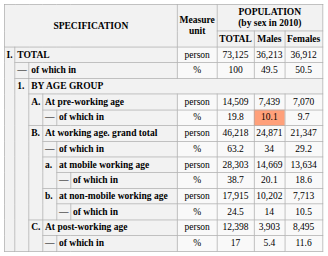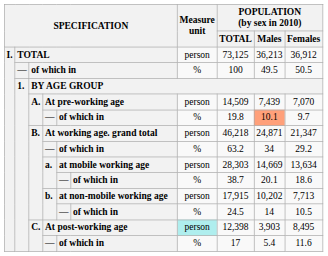(197, 227) no background -> (197, 227) paleturquoise background
